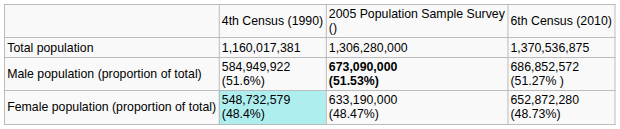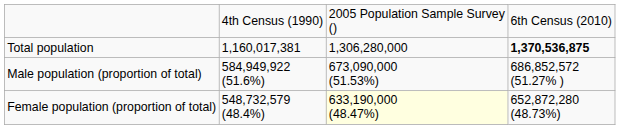(550, 47) normal -> (550, 47) bold
(363, 74) bold -> (363, 74) normal
(256, 107) paleturquoise background -> (256, 107) no background
(363, 107) no background -> (363, 107) lightyellow background
